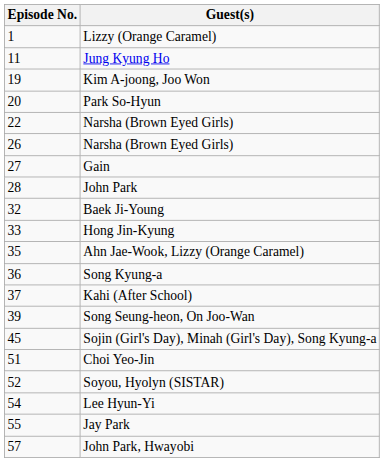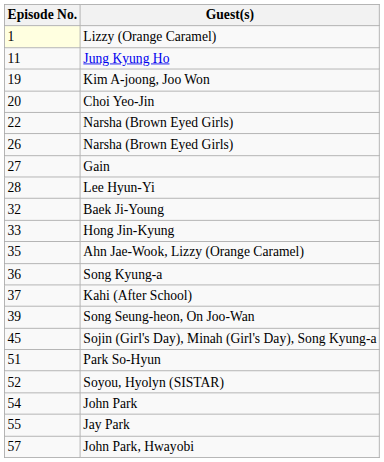(11, 36) no background -> (11, 36) lightyellow background
(122, 101) Park So-Hyun -> (119, 101) Choi Yeo-Jin
(110, 187) John Park -> (119, 187) Lee Hyun-Yi
(119, 360) Choi Yeo-Jin -> (122, 360) Park So-Hyun
(119, 403) Lee Hyun-Yi -> (110, 403) John Park
